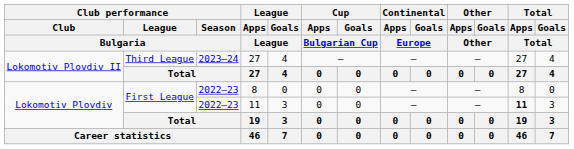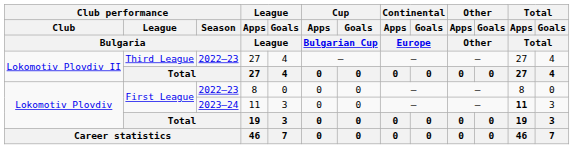(219, 58) 2023–24 -> (219, 58) 2022–23
(219, 105) 2022–23 -> (219, 105) 2023–24
